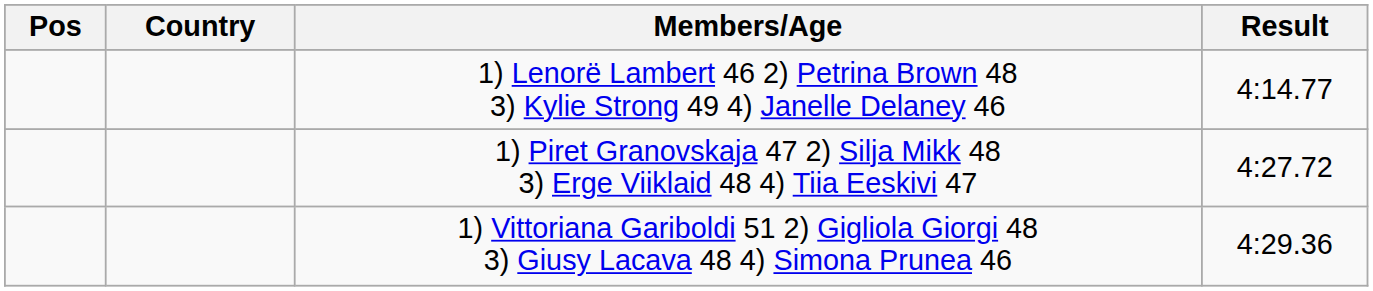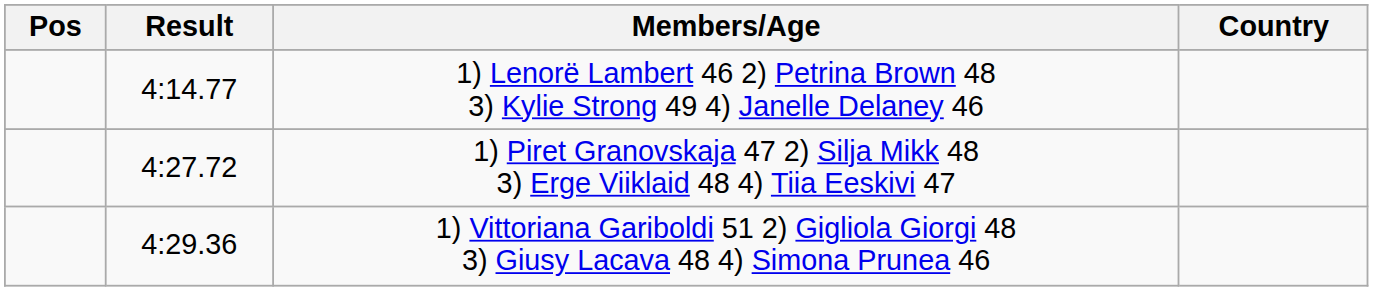columns swapped: (200, 27) <-> (1285, 27)
